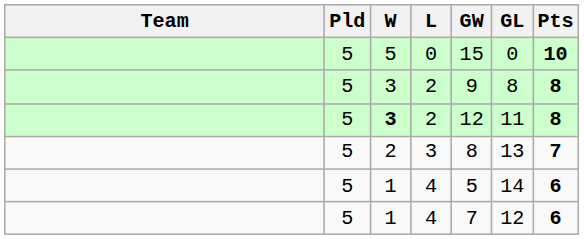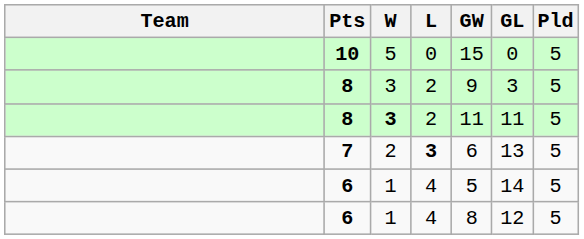columns swapped: (347, 21) <-> (556, 21)
(512, 87) 8 -> (512, 87) 3
(472, 120) 12 -> (472, 120) 11
(431, 153) normal -> (431, 153) bold
(472, 153) 8 -> (472, 153) 6
(472, 218) 7 -> (472, 218) 8
